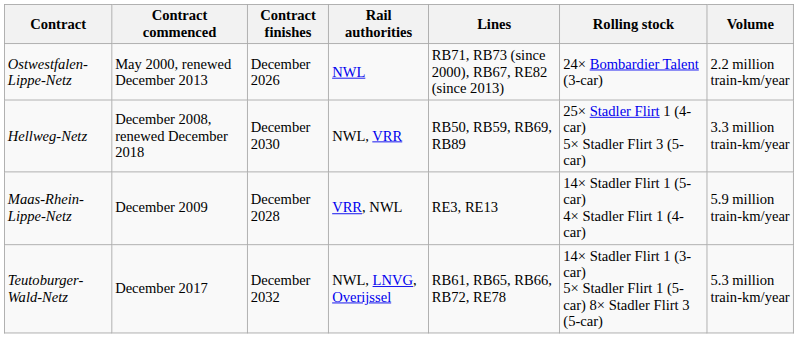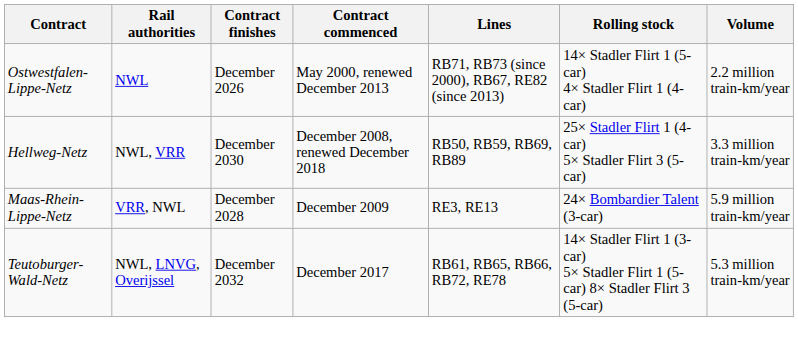columns swapped: (180, 24) <-> (379, 24)
(631, 71) 24× Bombardier Talent (3-car) -> (627, 80) 14× Stadler Flirt 1 (5-car) 4× Stadler Flirt 1 (4-car)
(627, 208) 14× Stadler Flirt 1 (5-car) 4× Stadler Flirt 1 (4-car) -> (631, 208) 24× Bombardier Talent (3-car)
